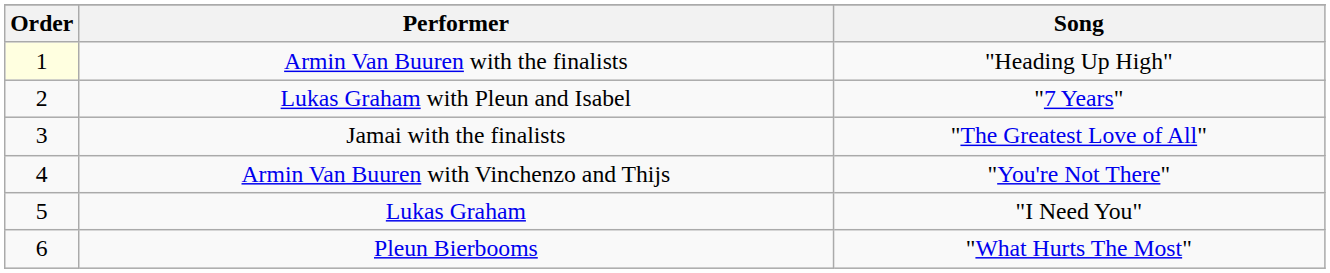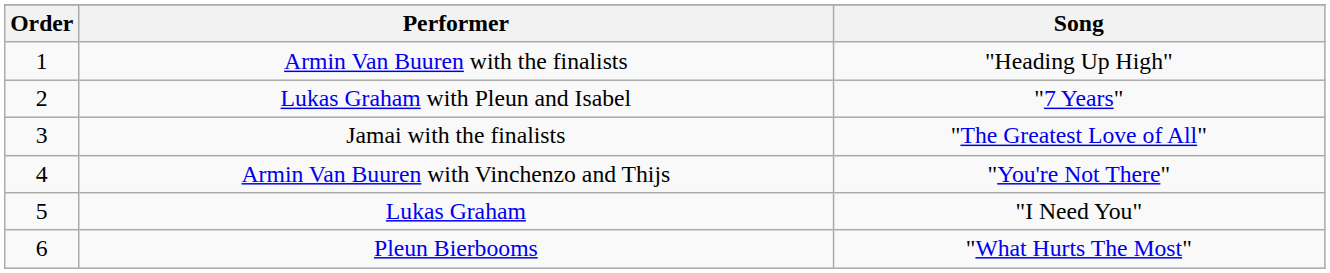(42, 60) lightyellow background -> (42, 60) no background
